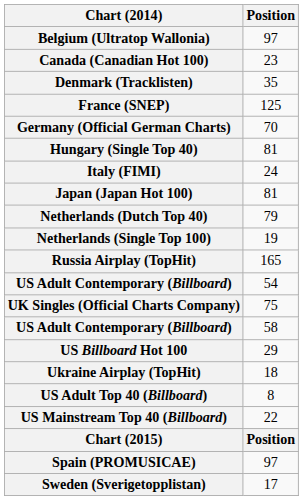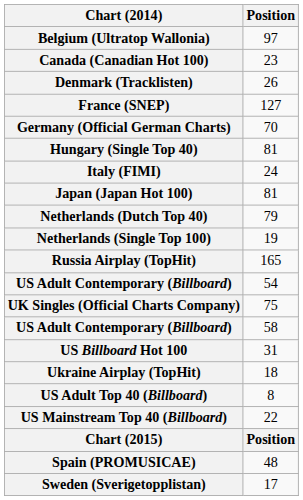(271, 82) 35 -> (271, 82) 26
(271, 104) 125 -> (271, 104) 127
(271, 350) 29 -> (271, 350) 31
(271, 462) 97 -> (271, 462) 48
